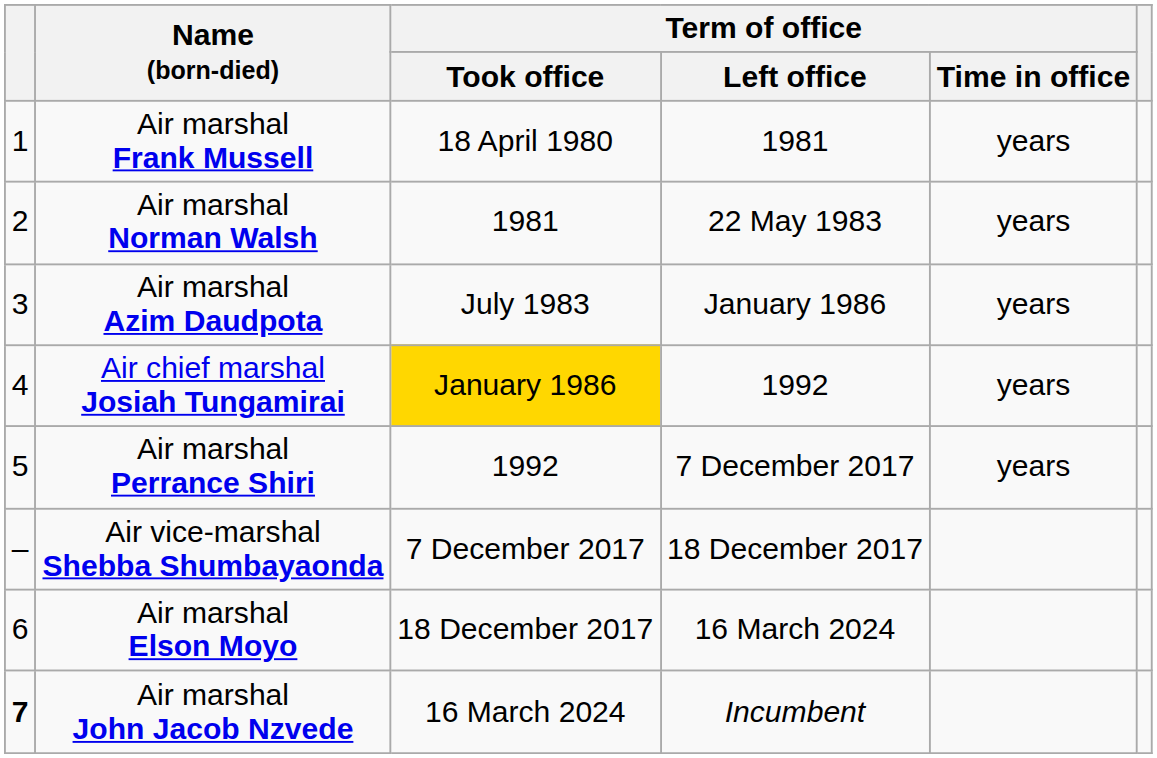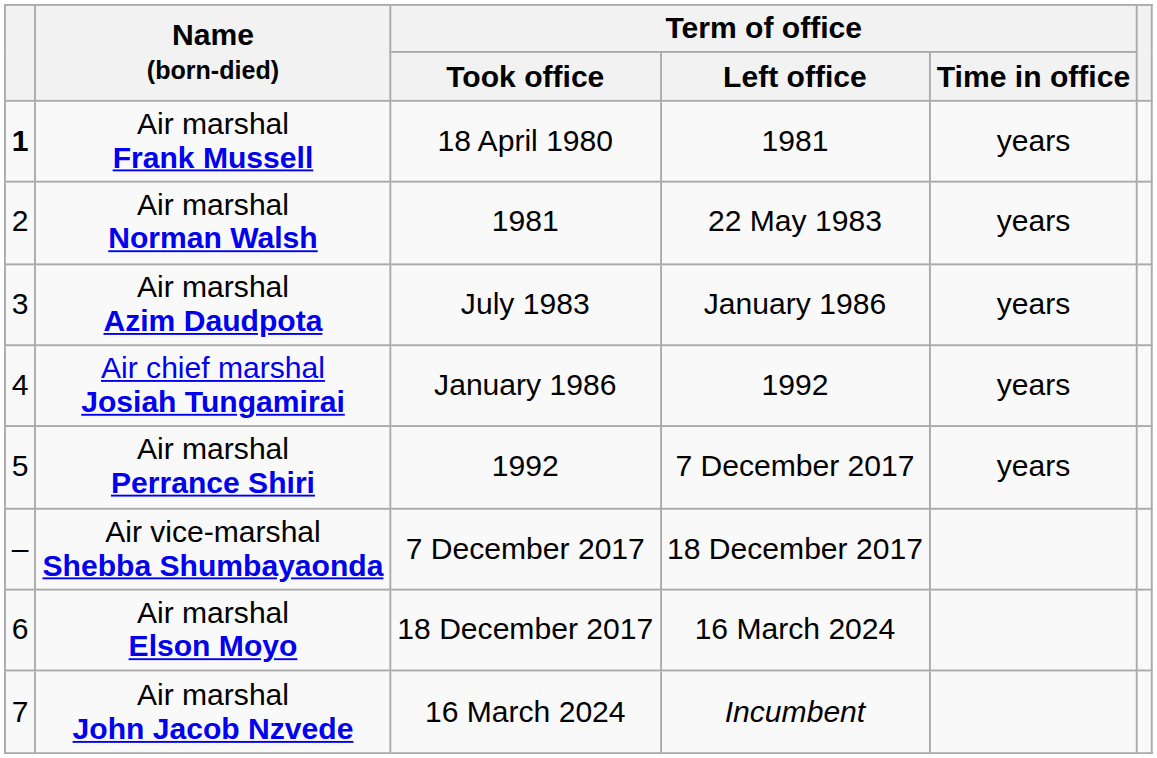(20, 140) normal -> (20, 140) bold
(525, 385) gold background -> (525, 385) no background
(20, 711) bold -> (20, 711) normal
